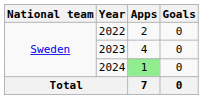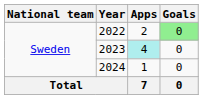(179, 31) no background -> (179, 31) lightgreen background
(144, 49) no background -> (144, 49) paleturquoise background
(144, 67) lightgreen background -> (144, 67) no background
